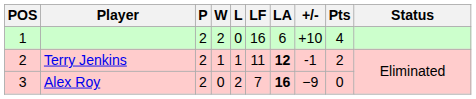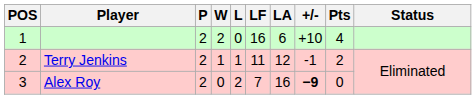(282, 60) bold -> (282, 60) normal
(282, 82) bold -> (282, 82) normal
(310, 82) normal -> (310, 82) bold
